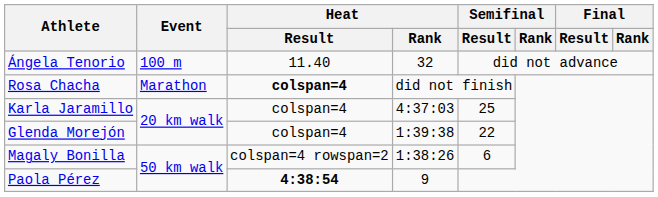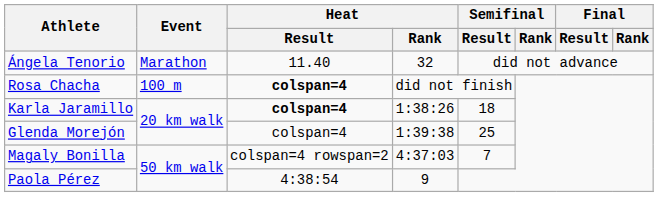(161, 63) 100 m -> (173, 63) Marathon
(173, 86) Marathon -> (161, 86) 100 m
(309, 110) normal -> (309, 110) bold
(425, 110) 4:37:03 -> (425, 110) 1:38:26
(487, 110) 25 -> (487, 110) 18
(487, 133) 22 -> (487, 133) 25
(425, 156) 1:38:26 -> (425, 156) 4:37:03
(487, 156) 6 -> (487, 156) 7
(309, 180) bold -> (309, 180) normal
